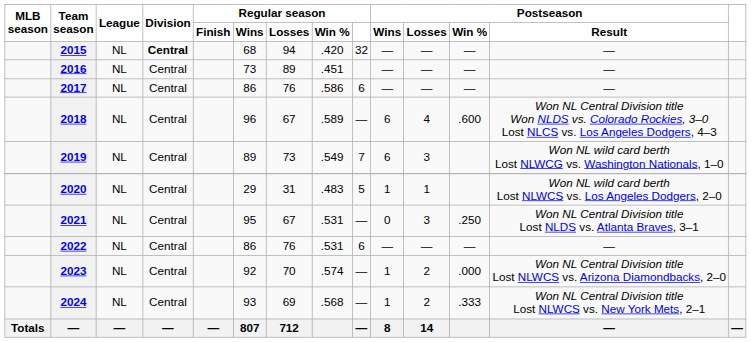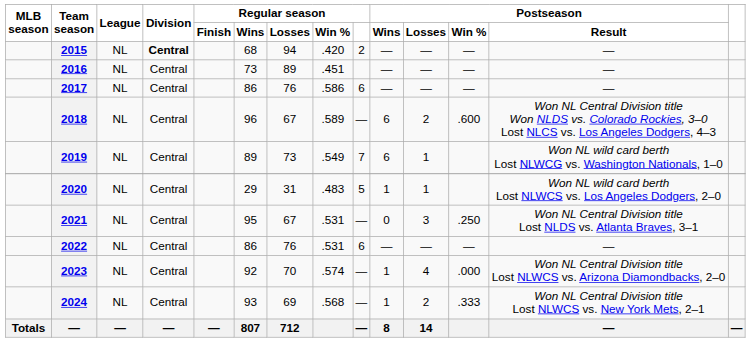(361, 50) 32 -> (361, 50) 2
(427, 119) 4 -> (426, 119) 2
(427, 157) 3 -> (426, 157) 1
(427, 271) 2 -> (426, 271) 4
